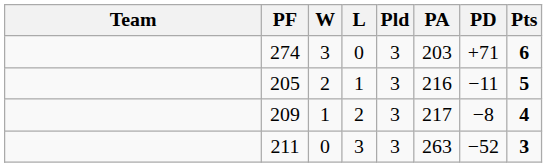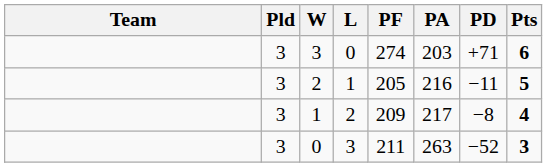columns swapped: (395, 20) <-> (285, 20)
